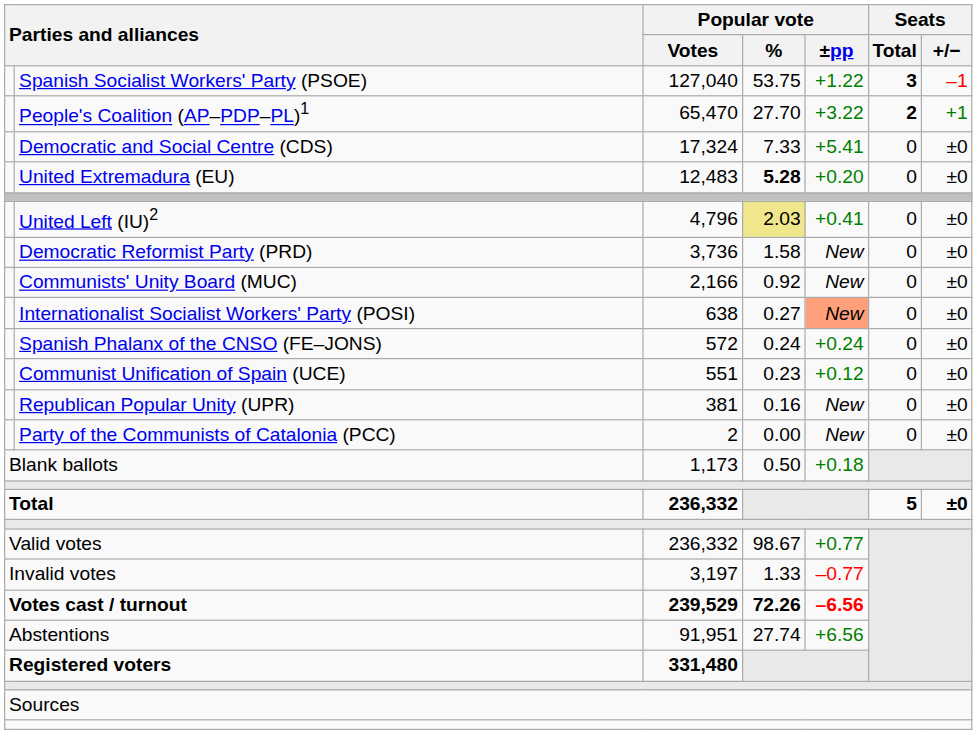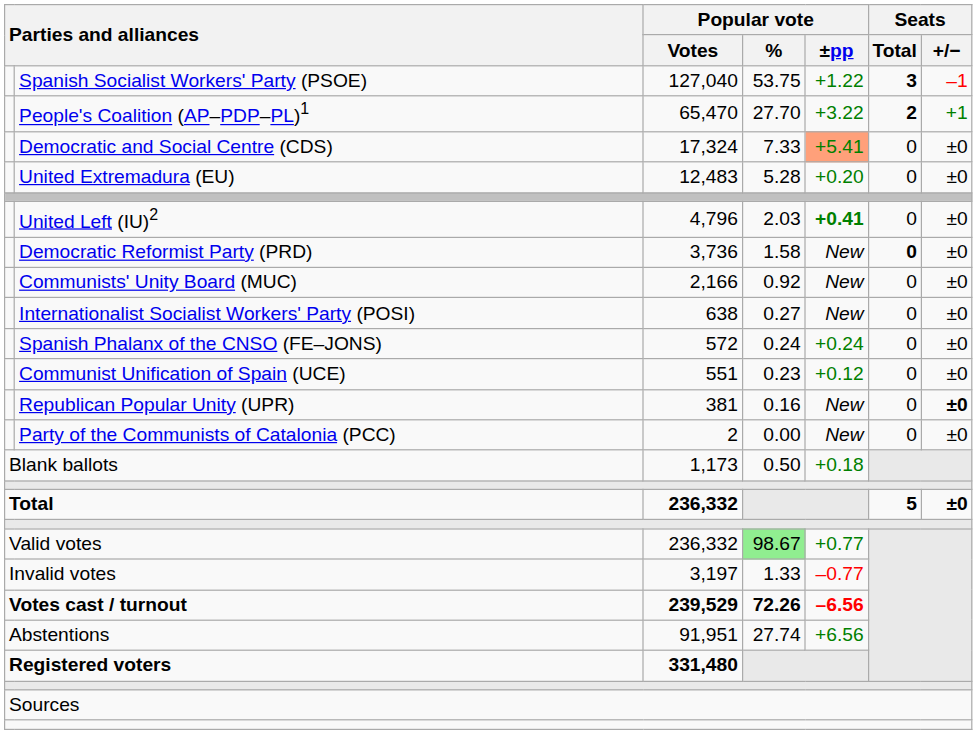(839, 146) no background -> (839, 146) lightsalmon background
(782, 177) bold -> (782, 177) normal
(782, 219) khaki background -> (782, 219) no background
(839, 219) normal -> (839, 219) bold
(912, 252) normal -> (912, 252) bold
(844, 313) lightsalmon background -> (844, 313) no background
(957, 404) normal -> (957, 404) bold
(777, 543) no background -> (777, 543) lightgreen background
